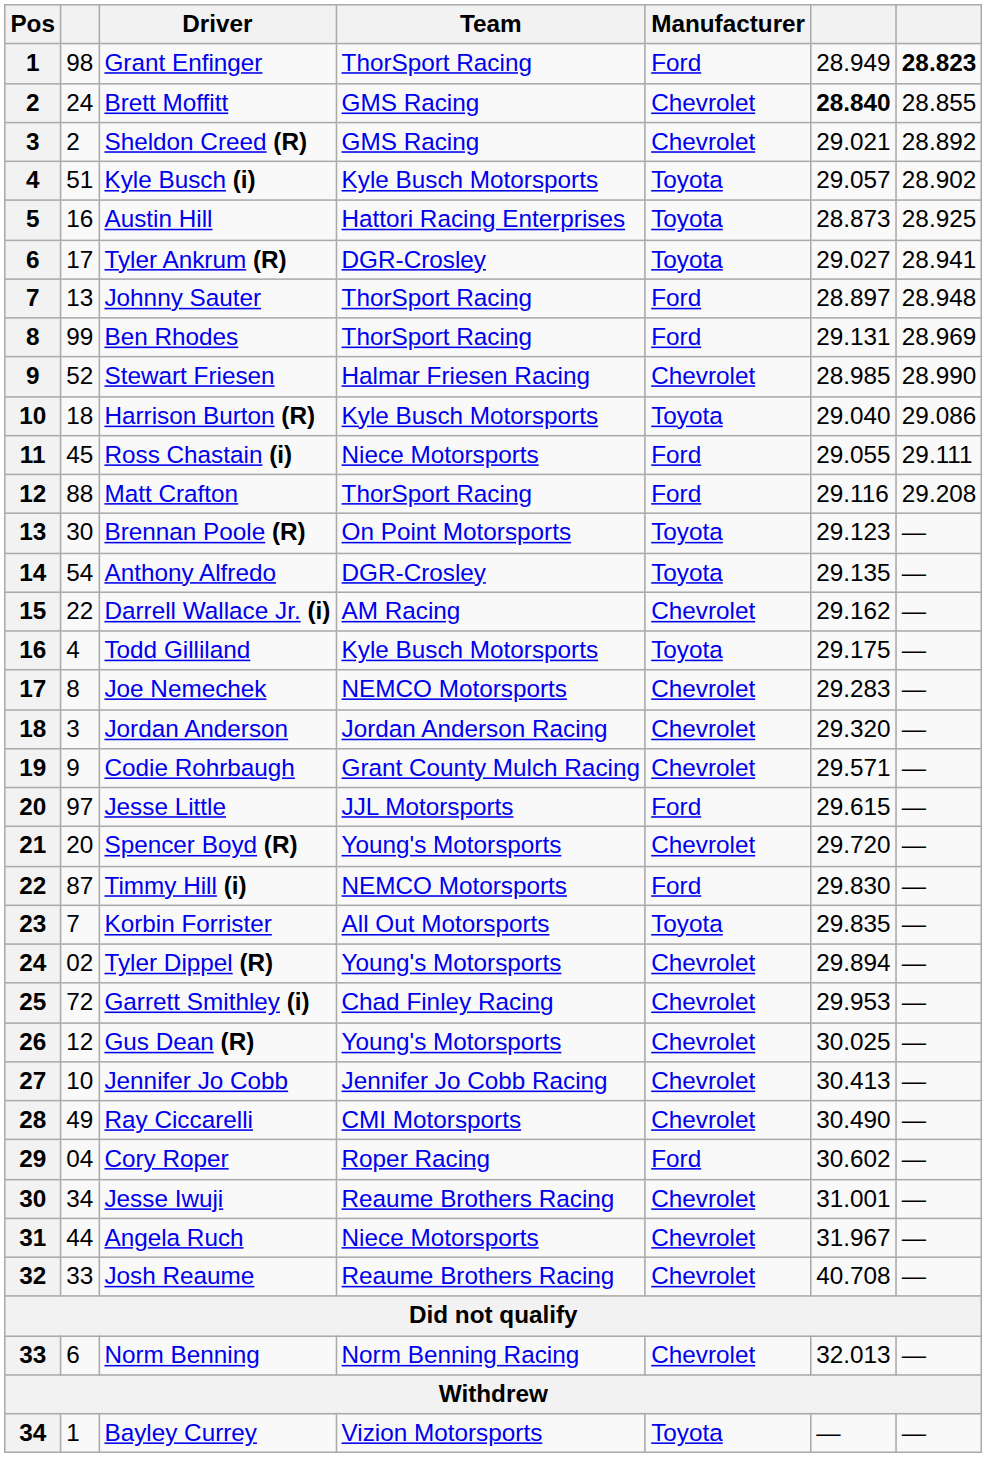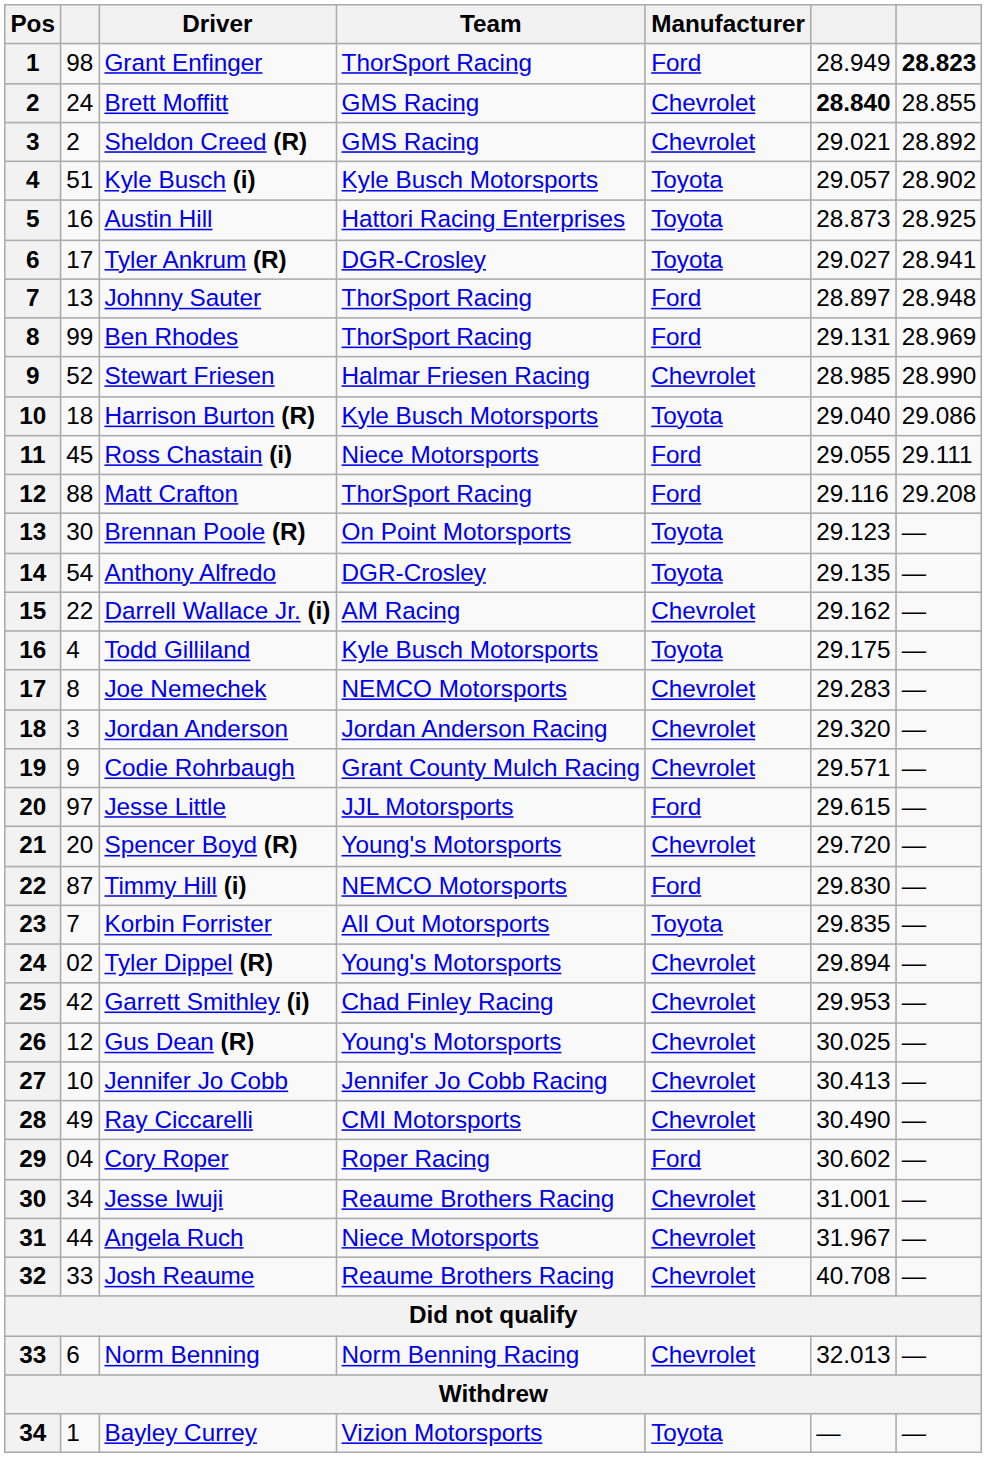(80, 1002) 72 -> (80, 1002) 42
